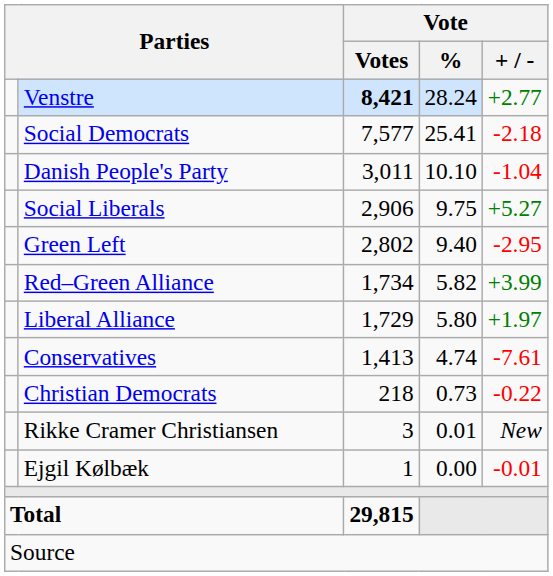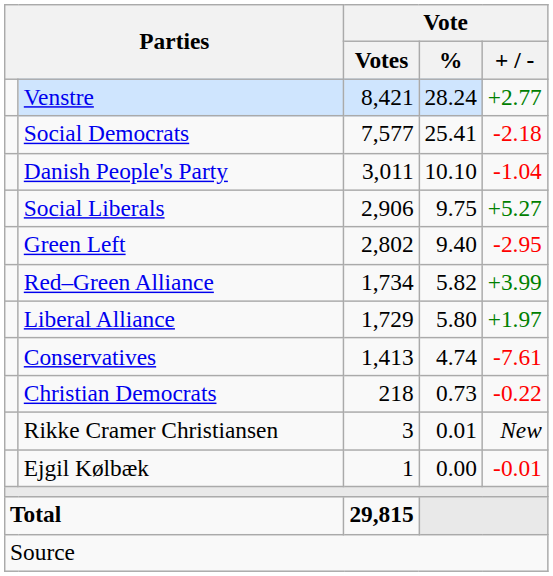(387, 97) bold -> (387, 97) normal
